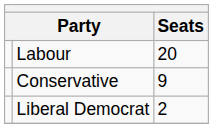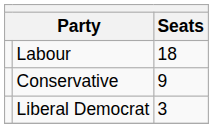(167, 54) 20 -> (167, 54) 18
(162, 109) 2 -> (162, 109) 3
